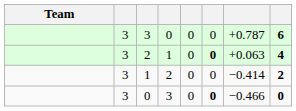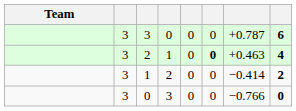(247, 55) +0.063 -> (247, 55) +0.463
(213, 95) bold -> (213, 95) normal
(247, 95) −0.466 -> (247, 95) −0.766
